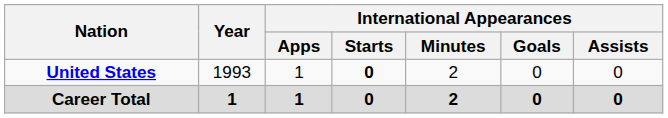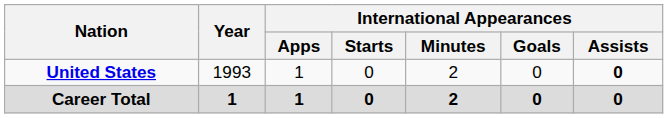(369, 73) bold -> (369, 73) normal
(618, 73) normal -> (618, 73) bold
